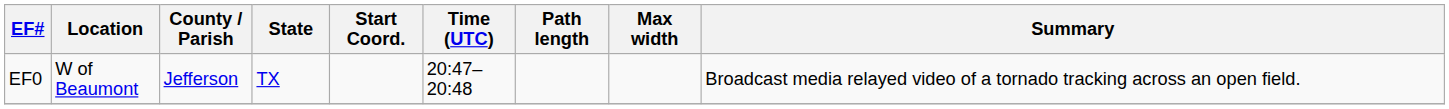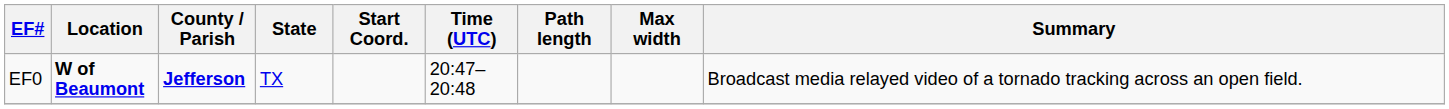(97, 78) normal -> (100, 78) bold
(201, 78) normal -> (204, 78) bold
